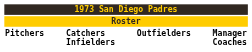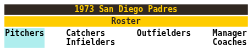(25, 33) no background -> (25, 33) paleturquoise background
